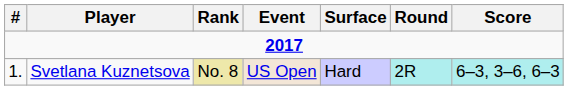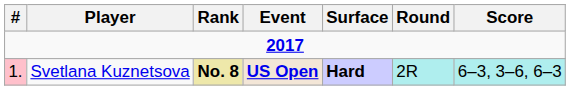(16, 71) no background -> (16, 71) pink background
(218, 71) normal -> (218, 71) bold
(282, 71) normal -> (283, 71) bold
(343, 71) normal -> (346, 71) bold
